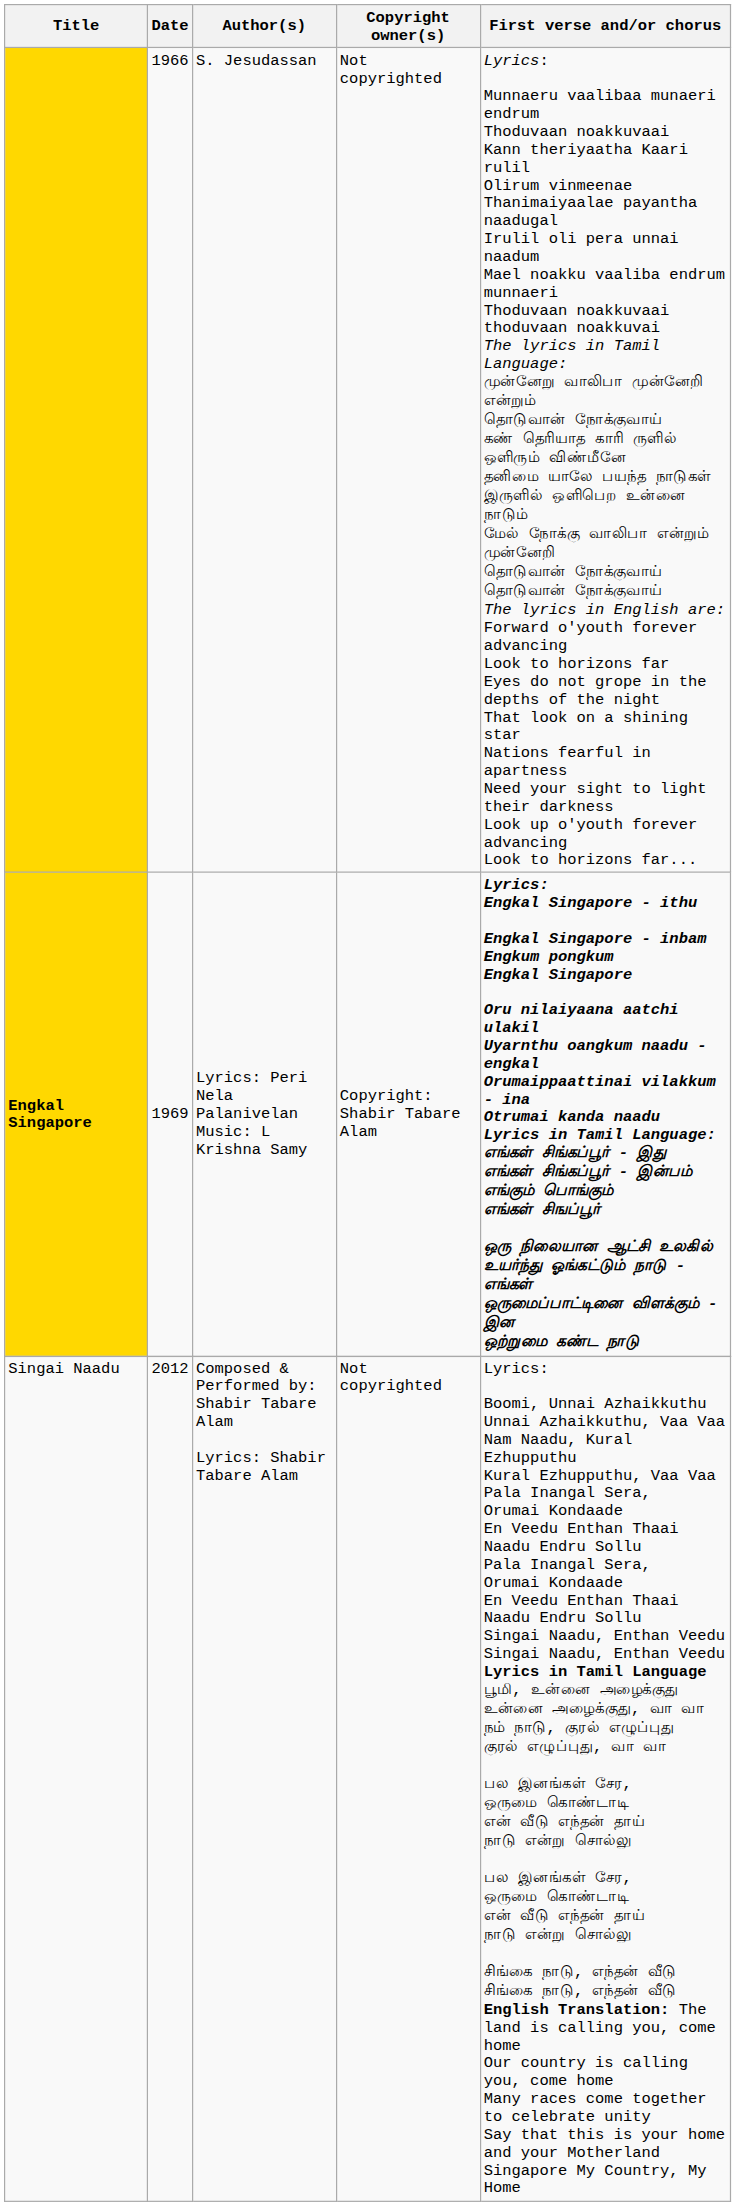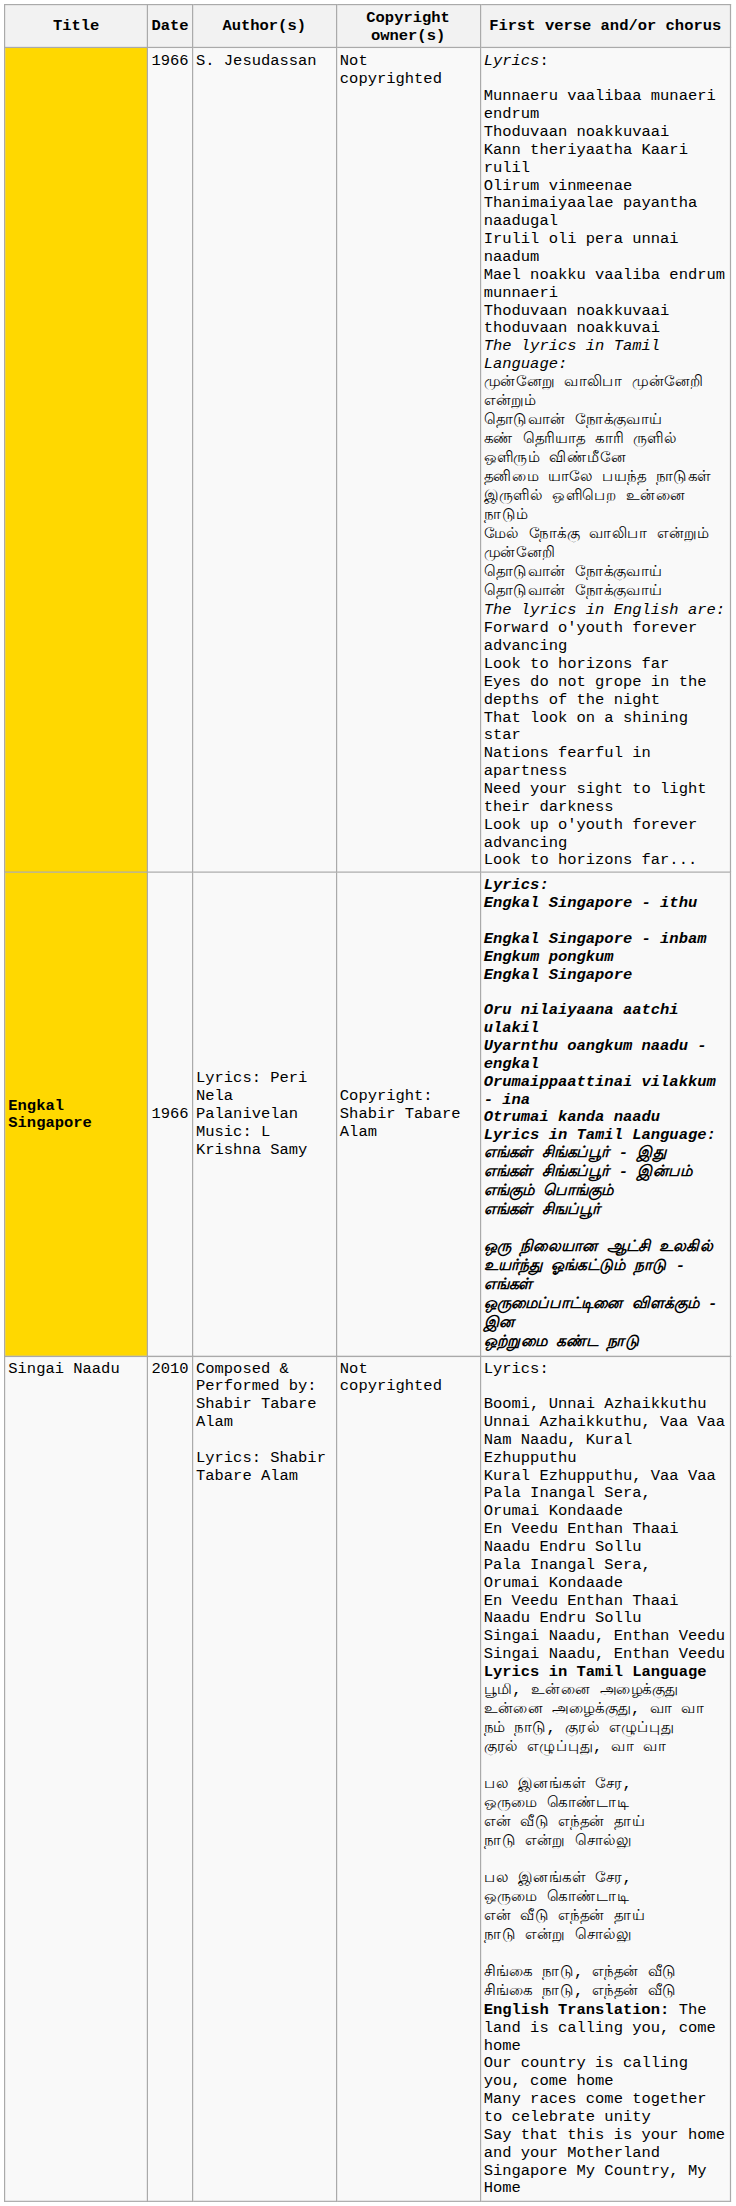(170, 1114) 1969 -> (170, 1114) 1966
(170, 1369) 2012 -> (170, 1369) 2010
